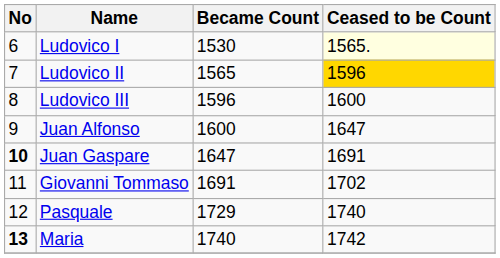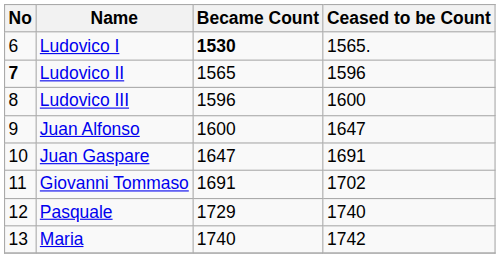(216, 45) normal -> (216, 45) bold
(349, 45) lightyellow background -> (349, 45) no background
(13, 73) normal -> (13, 73) bold
(346, 73) gold background -> (346, 73) no background
(18, 156) bold -> (18, 156) normal
(18, 239) bold -> (18, 239) normal
